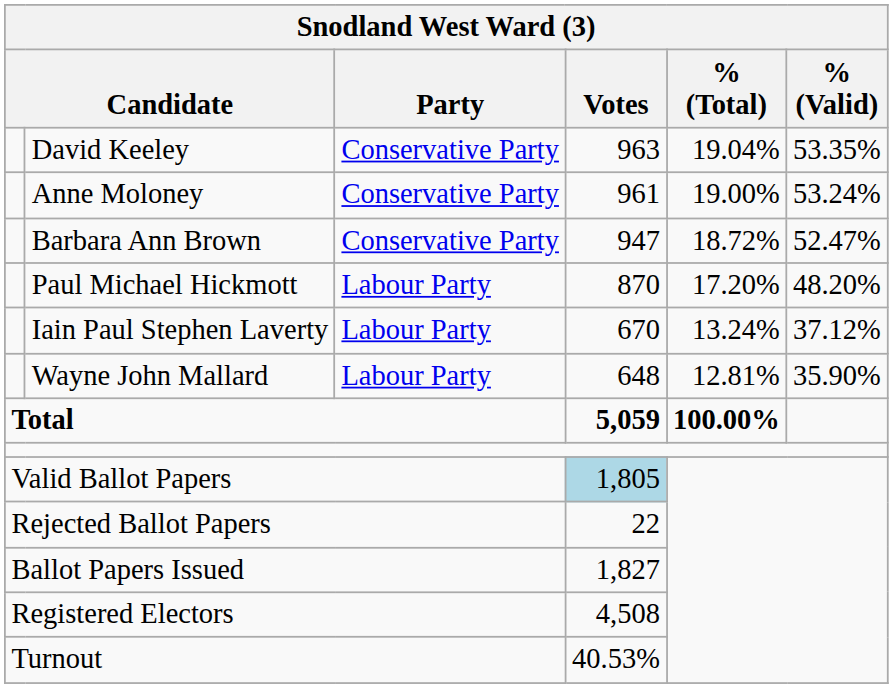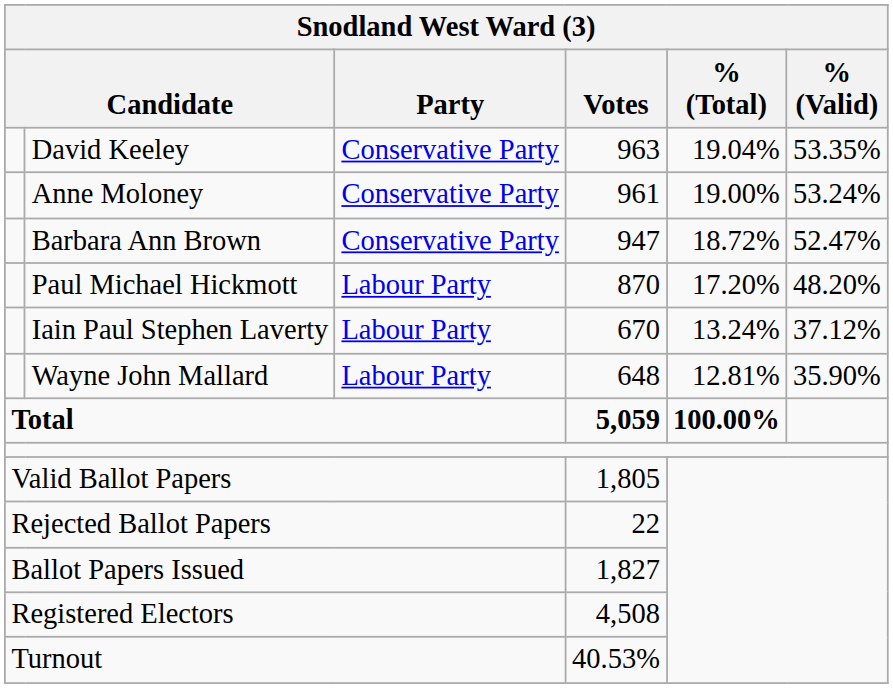(628, 478) lightblue background -> (628, 478) no background
